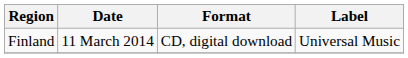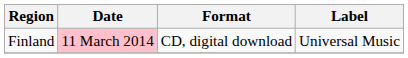(108, 40) no background -> (108, 40) pink background
